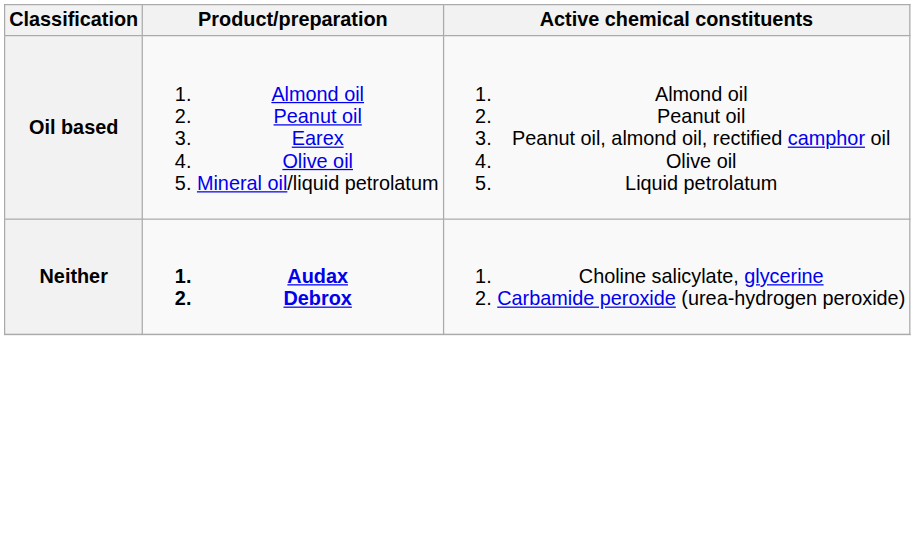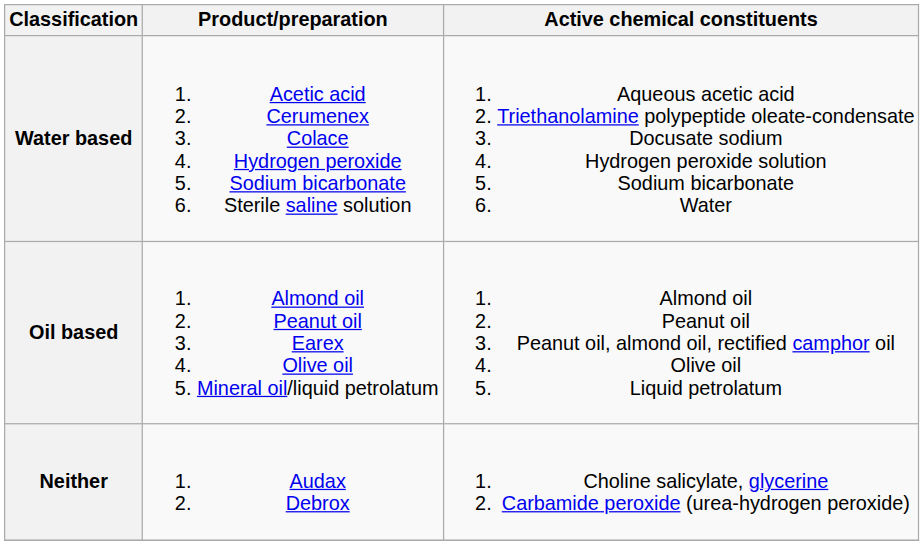+ row: (74, 138)
(293, 288) bold -> (293, 493) normal
